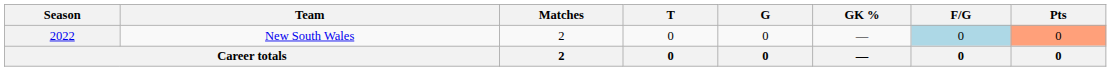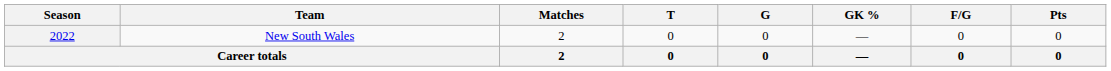(961, 35) lightblue background -> (961, 35) no background
(1058, 35) lightsalmon background -> (1058, 35) no background
